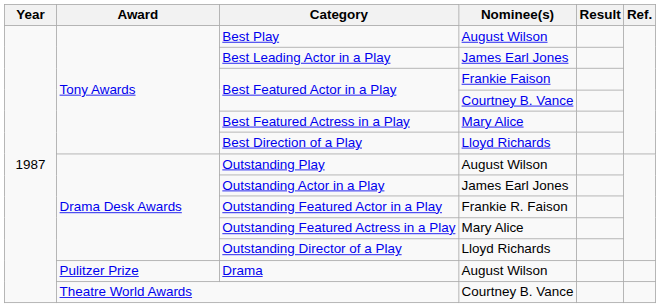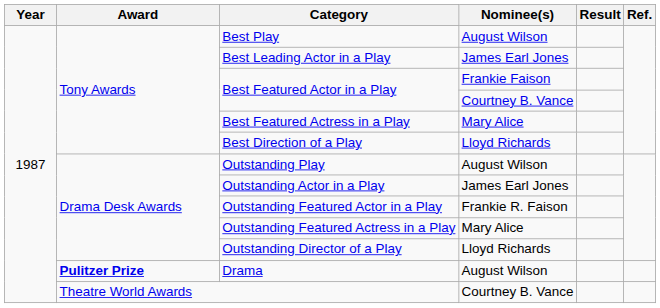(99, 270) normal -> (102, 270) bold
